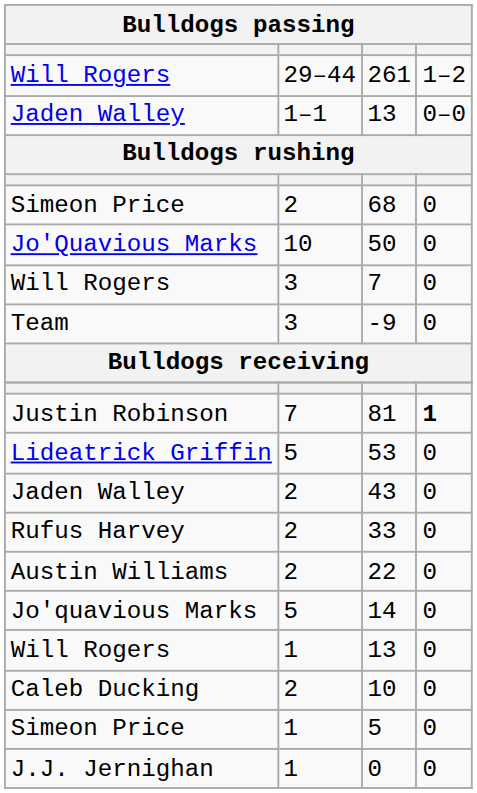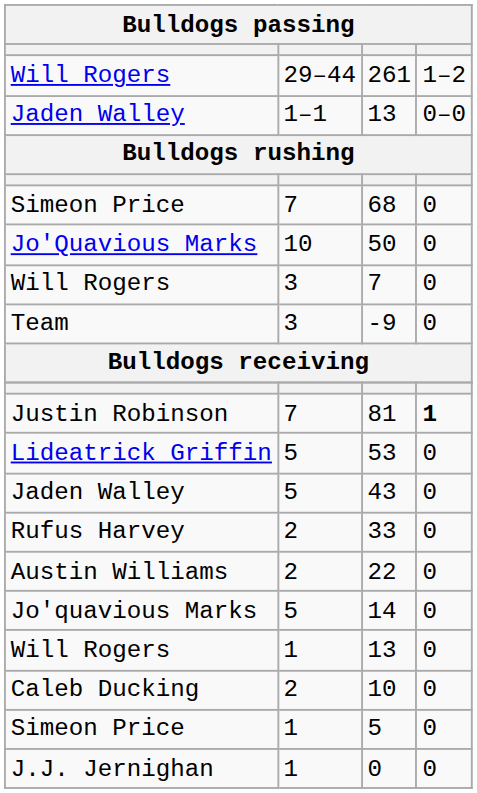(291, 205) 2 -> (291, 205) 7
(291, 493) 2 -> (291, 493) 5
